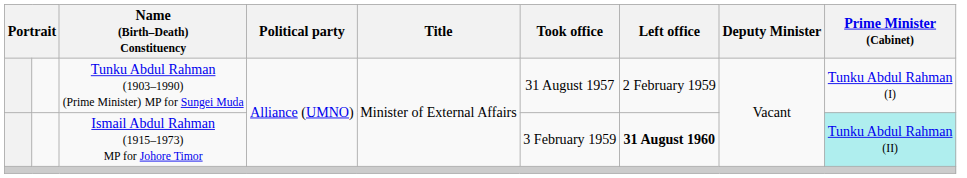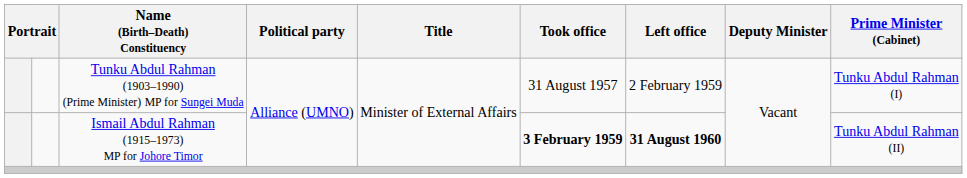(570, 139) normal -> (573, 139) bold
(890, 139) paleturquoise background -> (896, 139) no background
